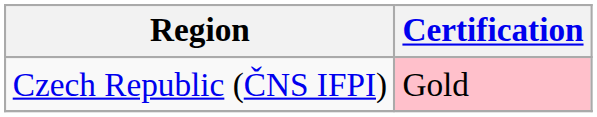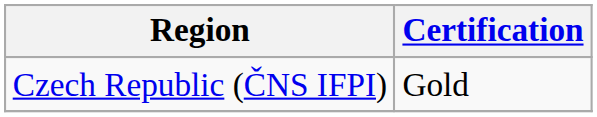(436, 83) pink background -> (436, 83) no background
